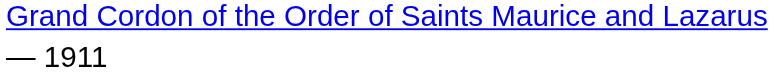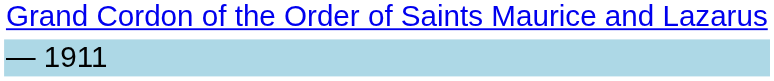(57, 57) no background -> (57, 57) lightblue background
